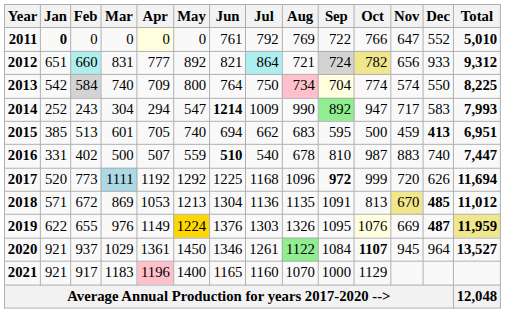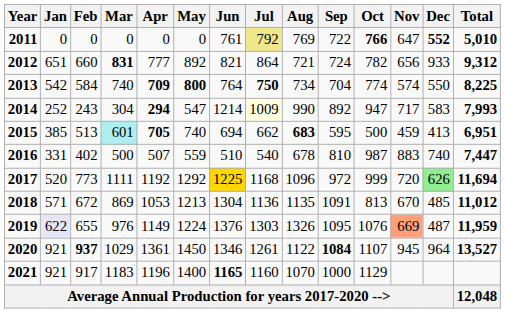(63, 39) bold -> (63, 39) normal
(166, 39) lightyellow background -> (166, 39) no background
(268, 39) no background -> (268, 39) khaki background
(376, 39) normal -> (376, 39) bold
(439, 39) normal -> (439, 39) bold
(86, 62) paleturquoise background -> (86, 62) no background
(123, 62) normal -> (123, 62) bold
(268, 62) paleturquoise background -> (268, 62) no background
(340, 62) lightgrey background -> (340, 62) no background
(376, 62) khaki background -> (376, 62) no background
(86, 86) lightgrey background -> (86, 86) no background
(159, 86) normal -> (159, 86) bold
(195, 86) normal -> (195, 86) bold
(268, 86) normal -> (268, 86) bold
(304, 86) pink background -> (304, 86) no background
(340, 86) lightyellow background -> (340, 86) no background
(159, 109) normal -> (159, 109) bold
(228, 109) bold -> (228, 109) normal
(264, 109) no background -> (264, 109) lightyellow background
(340, 109) lightgreen background -> (340, 109) no background
(123, 132) no background -> (123, 132) paleturquoise background
(159, 132) normal -> (159, 132) bold
(304, 132) normal -> (304, 132) bold
(439, 132) bold -> (439, 132) normal
(231, 156) bold -> (231, 156) normal
(120, 179) lightblue background -> (120, 179) no background
(228, 179) no background -> (228, 179) gold background
(340, 179) bold -> (340, 179) normal
(439, 179) no background -> (439, 179) lightgreen background
(408, 202) khaki background -> (408, 202) no background
(439, 202) bold -> (439, 202) normal
(56, 226) no background -> (56, 226) lavender background
(191, 226) gold background -> (191, 226) no background
(373, 226) lightyellow background -> (373, 226) no background
(408, 226) no background -> (408, 226) lightsalmon background
(439, 226) bold -> (439, 226) normal
(477, 226) khaki background -> (477, 226) no background
(86, 249) normal -> (86, 249) bold
(300, 249) lightgreen background -> (300, 249) no background
(336, 249) normal -> (336, 249) bold
(373, 249) bold -> (373, 249) normal
(155, 272) pink background -> (155, 272) no background
(228, 272) normal -> (228, 272) bold
